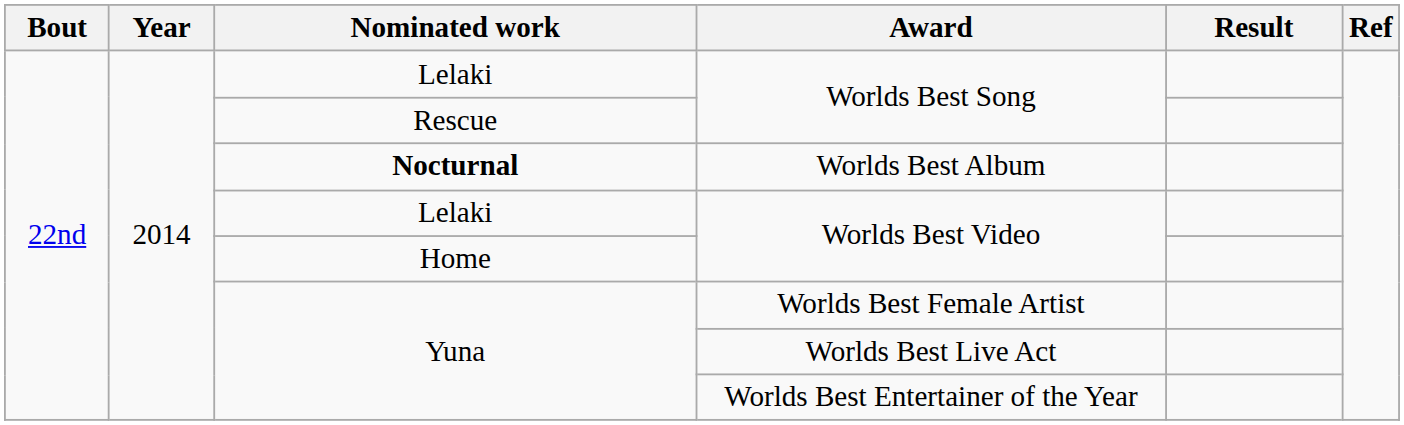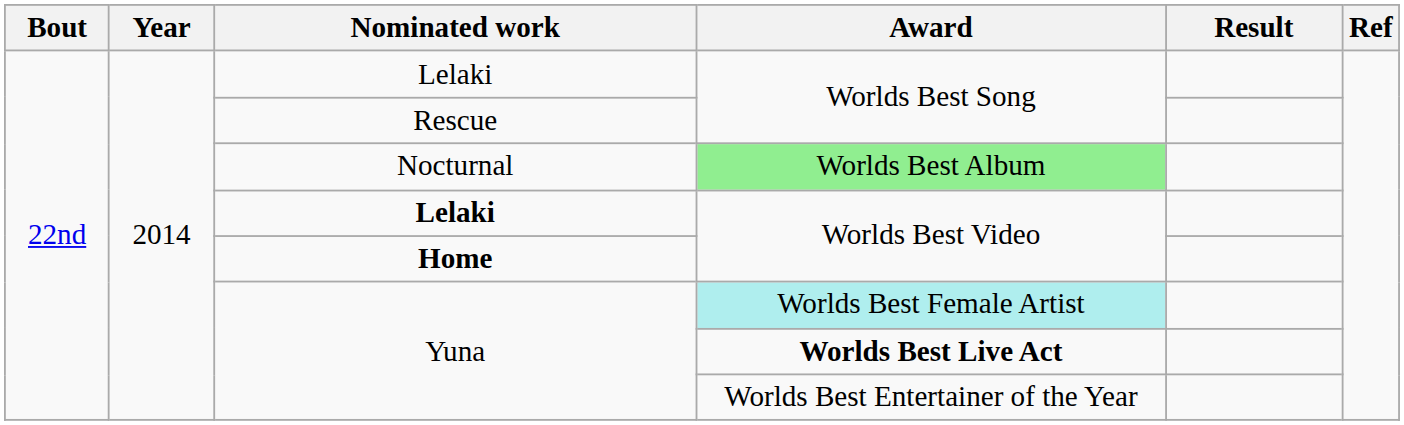(455, 166) bold -> (455, 166) normal
(931, 166) no background -> (931, 166) lightgreen background
(455, 212) normal -> (455, 212) bold
(455, 258) normal -> (455, 258) bold
(931, 304) no background -> (931, 304) paleturquoise background
(931, 350) normal -> (931, 350) bold
